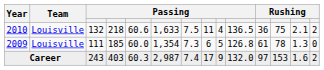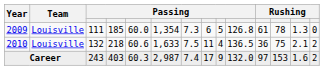rows swapped: (17, 44) <-> (17, 30)
